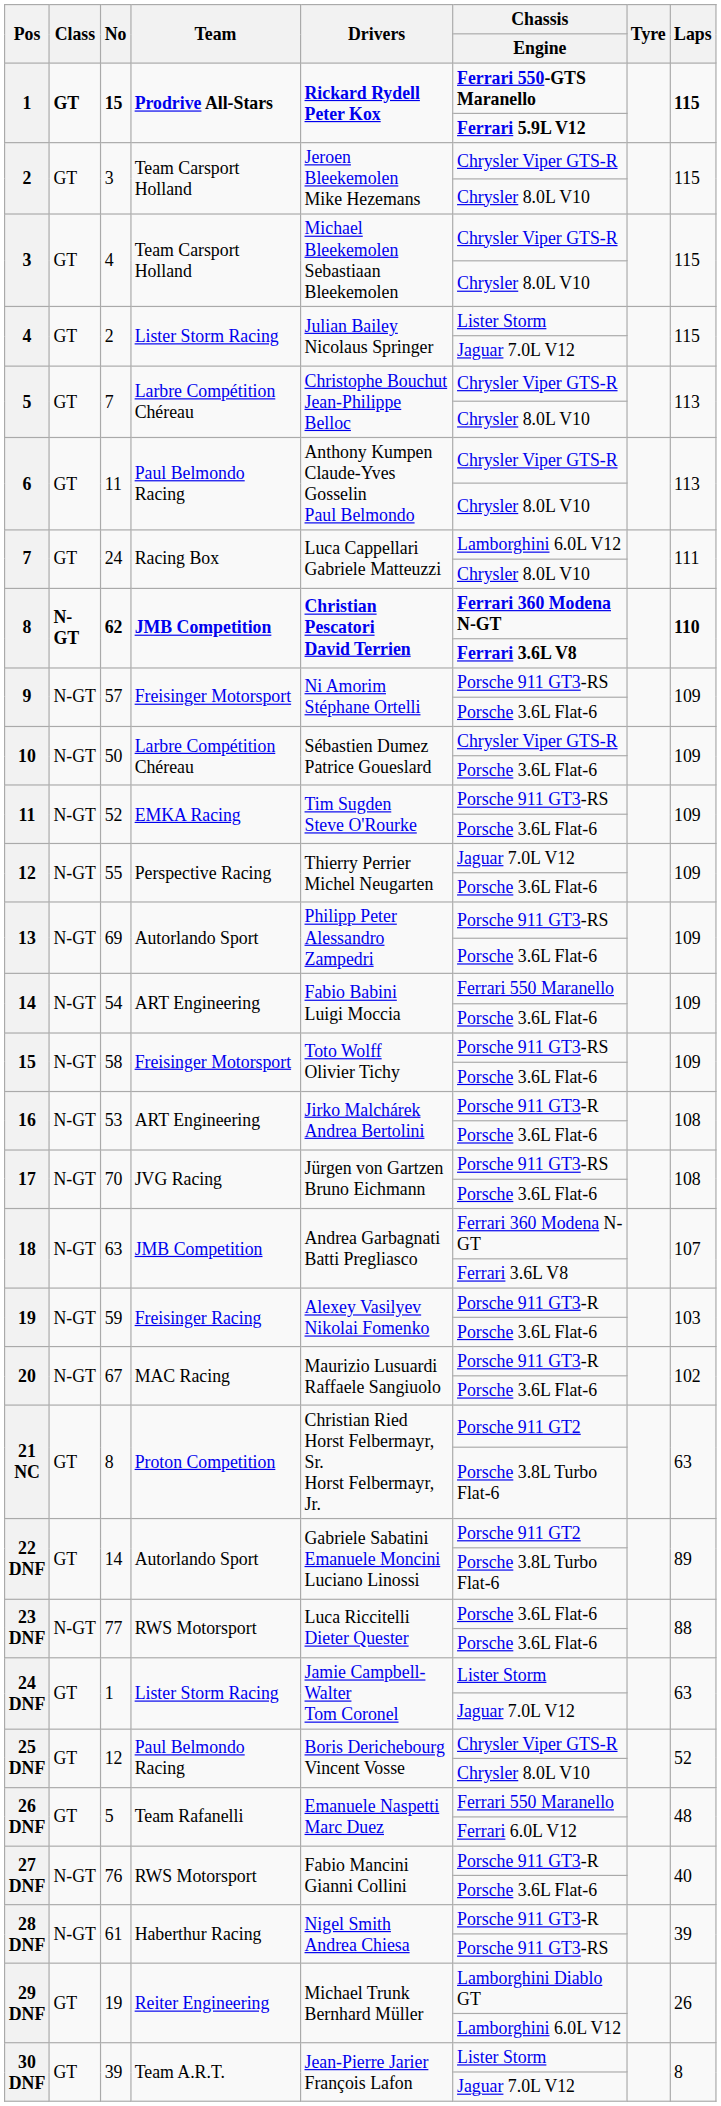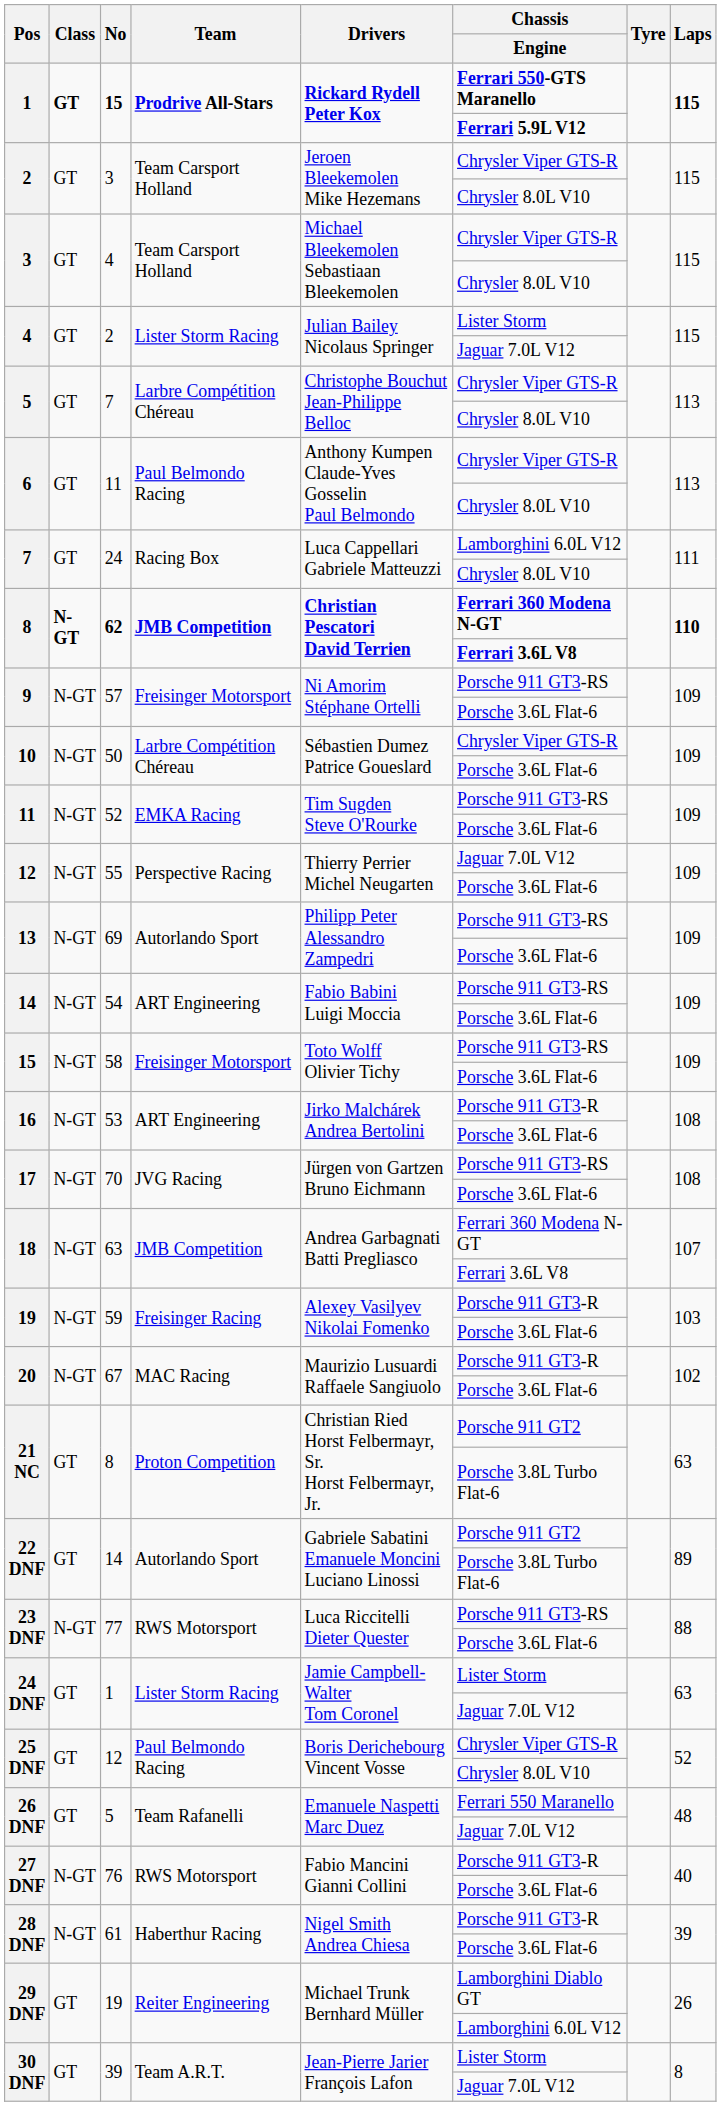(535, 988) Ferrari 550 Maranello -> (533, 988) Porsche 911 GT3-RS
(527, 1613) Porsche 3.6L Flat-6 -> (533, 1613) Porsche 911 GT3-RS
(517, 1831) Ferrari 6.0L V12 -> (516, 1831) Jaguar 7.0L V12
(533, 1948) Porsche 911 GT3-RS -> (527, 1948) Porsche 3.6L Flat-6
